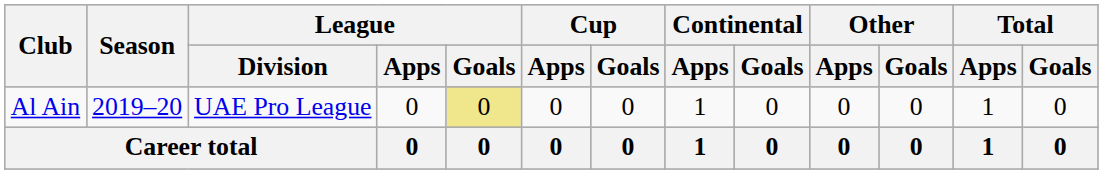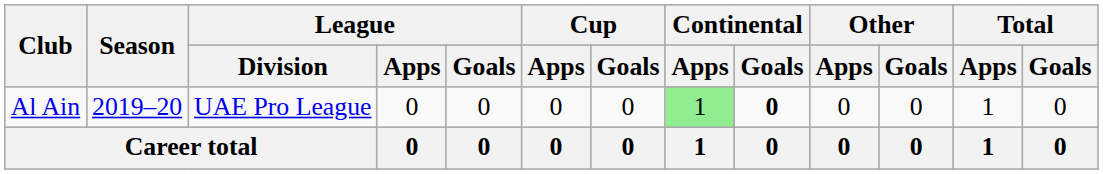(484, 106) khaki background -> (484, 106) no background
(700, 106) no background -> (700, 106) lightgreen background
(772, 106) normal -> (772, 106) bold
